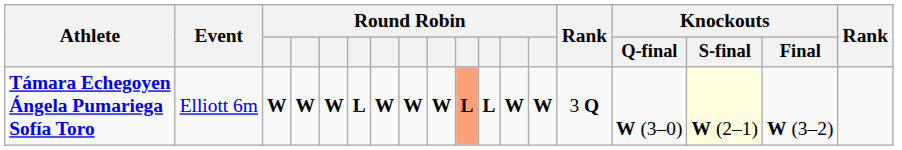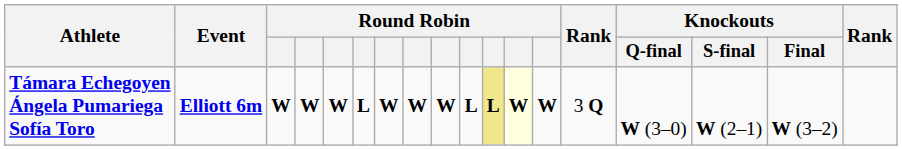(219, 106) normal -> (221, 106) bold
(467, 106) lightsalmon background -> (471, 106) no background
(489, 106) no background -> (493, 106) khaki background
(514, 106) no background -> (519, 106) lightyellow background
(725, 129) lightyellow background -> (729, 129) no background
